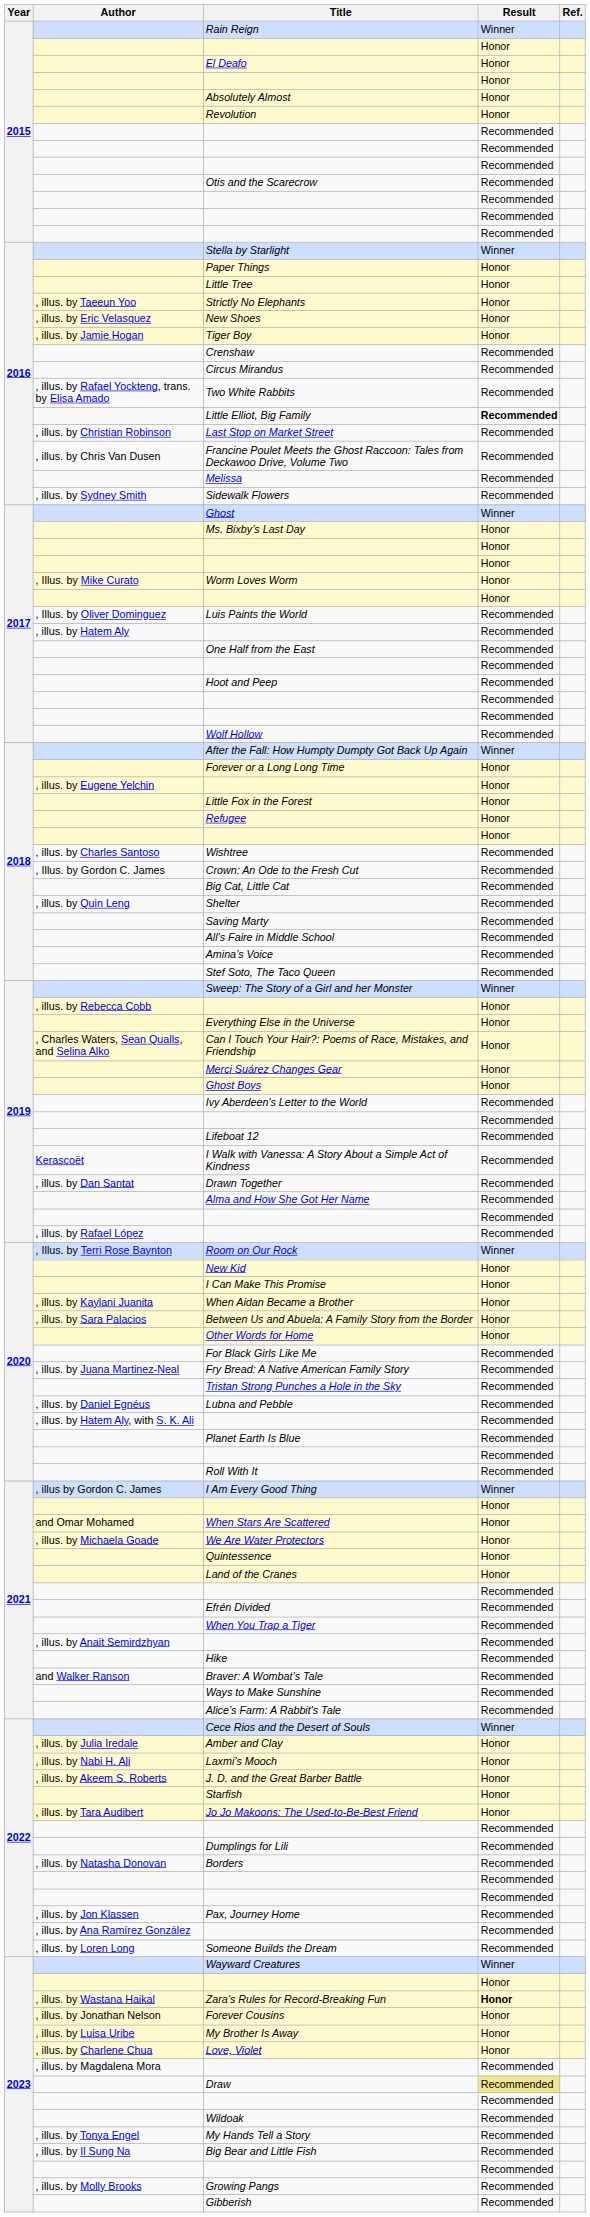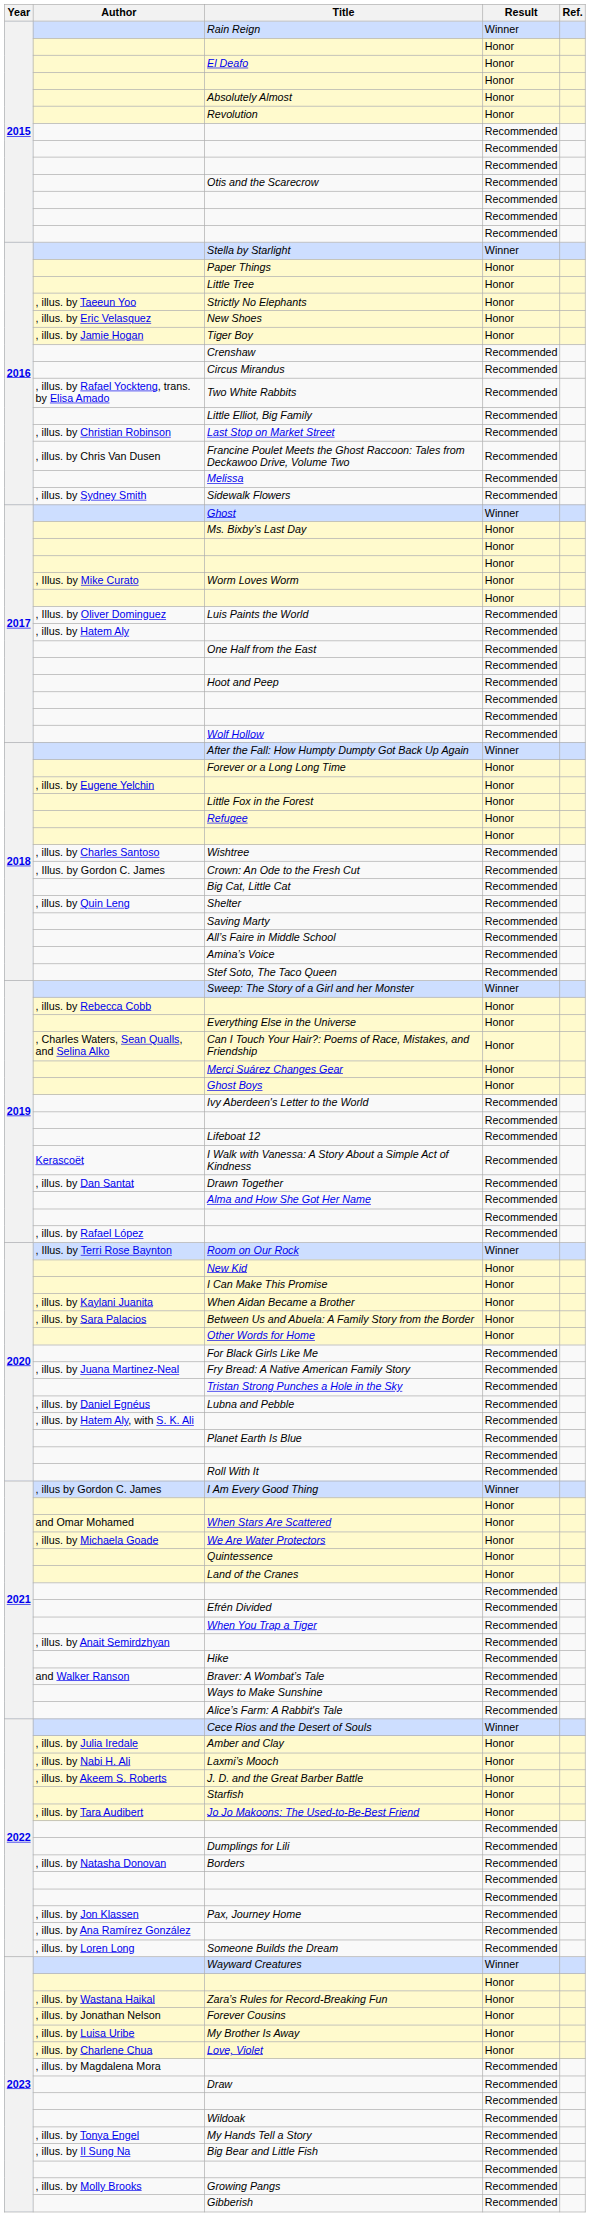(519, 416) bold -> (521, 416) normal
(496, 1999) bold -> (499, 1999) normal
(517, 2084) khaki background -> (521, 2084) no background
